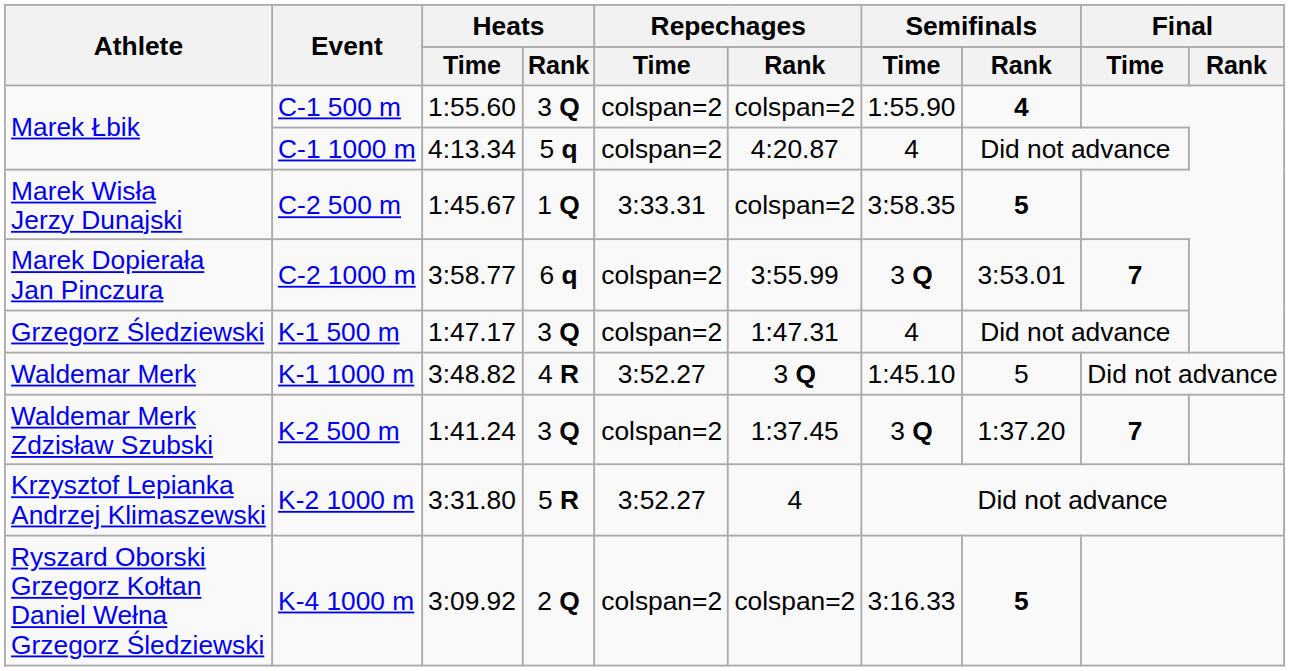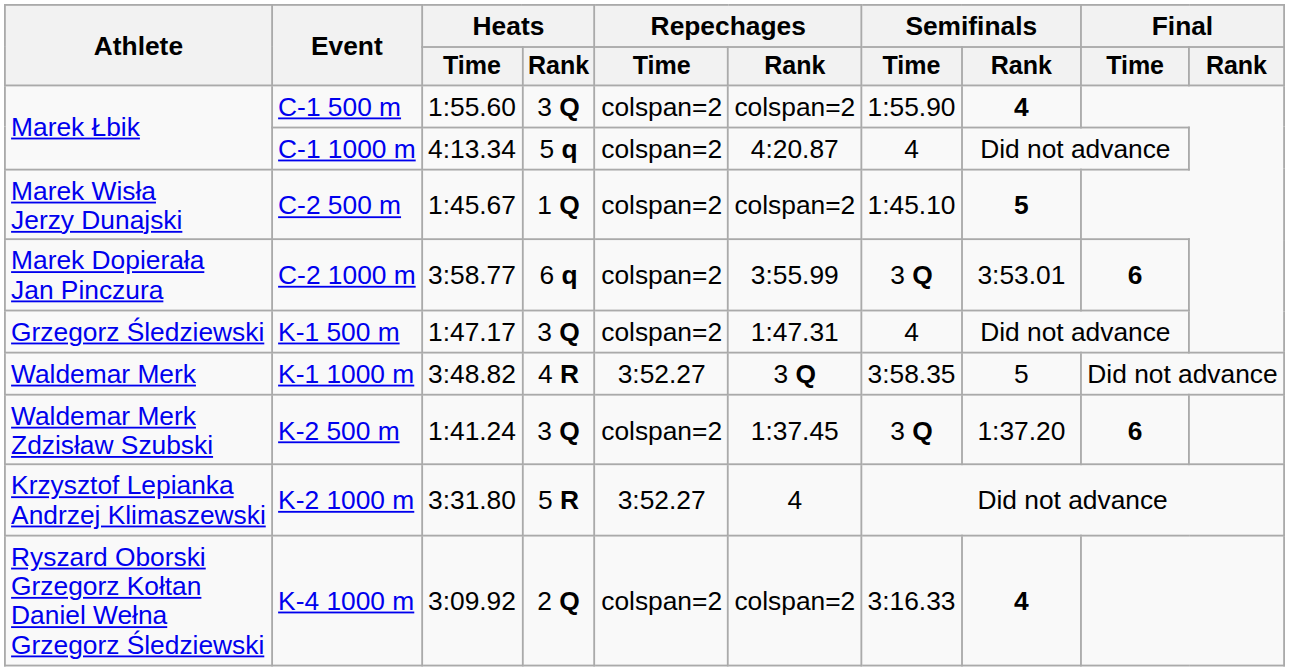(662, 205) 3:33.31 -> (662, 205) colspan=2
(911, 205) 3:58.35 -> (911, 205) 1:45.10
(1135, 276) 7 -> (1135, 276) 6
(911, 374) 1:45.10 -> (911, 374) 3:58.35
(1135, 430) 7 -> (1135, 430) 6
(1021, 601) 5 -> (1021, 601) 4
